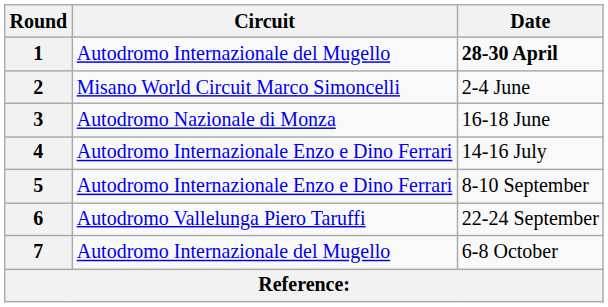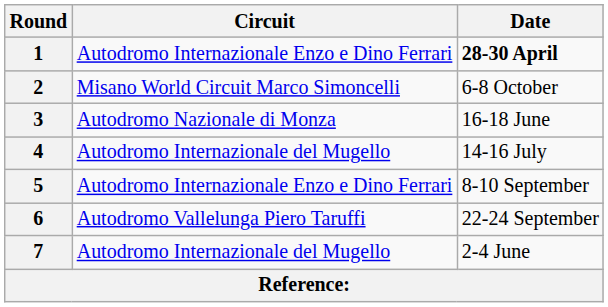(233, 53) Autodromo Internazionale del Mugello -> (265, 53) Autodromo Internazionale Enzo e Dino Ferrari
(496, 86) 2-4 June -> (510, 86) 6-8 October
(265, 152) Autodromo Internazionale Enzo e Dino Ferrari -> (233, 152) Autodromo Internazionale del Mugello
(510, 251) 6-8 October -> (496, 251) 2-4 June
